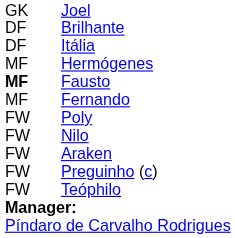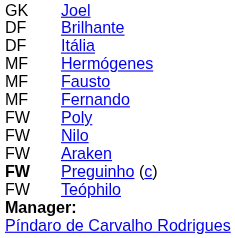(17, 82) bold -> (17, 82) normal
(17, 171) normal -> (17, 171) bold
